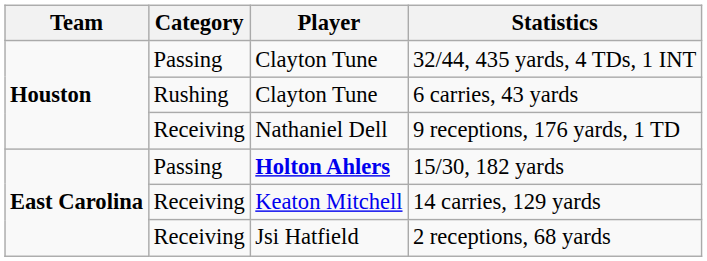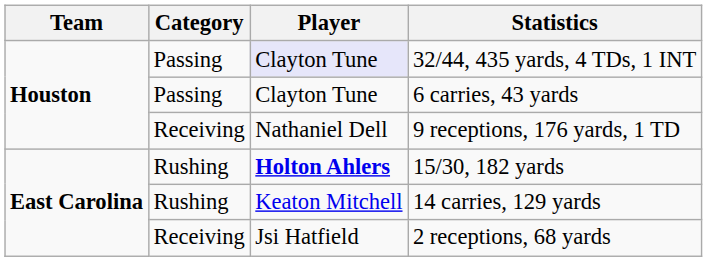(316, 58) no background -> (316, 58) lavender background
(191, 94) Rushing -> (188, 94) Passing
(188, 166) Passing -> (191, 166) Rushing
(199, 201) Receiving -> (191, 201) Rushing
